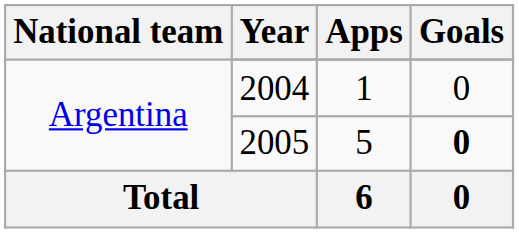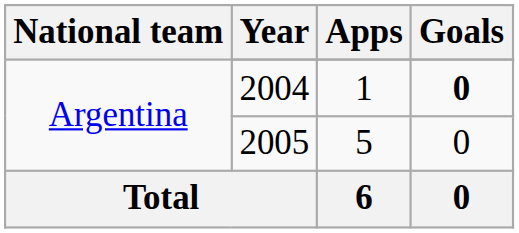(462, 87) normal -> (462, 87) bold
(462, 142) bold -> (462, 142) normal
